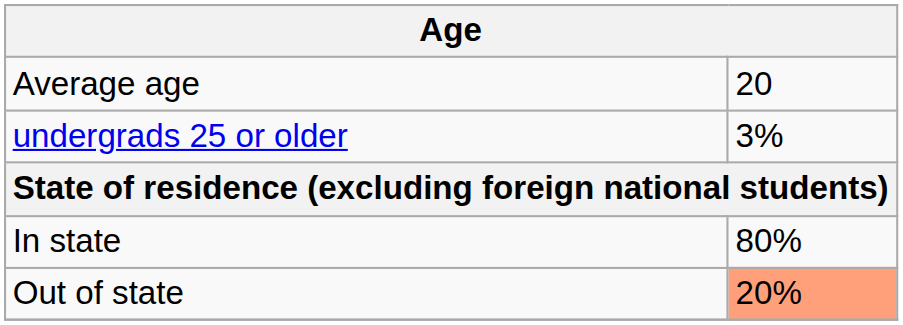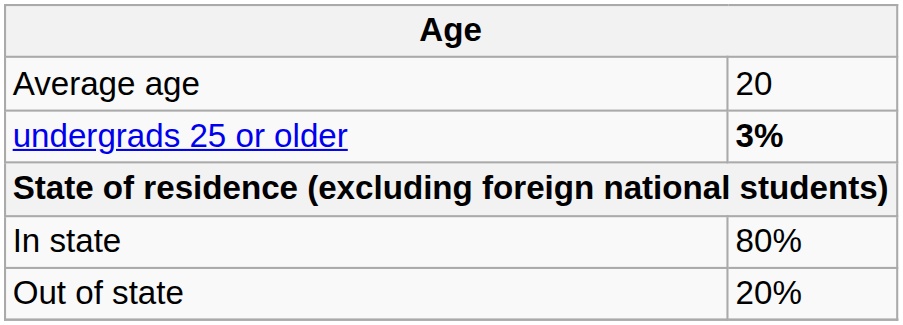(760, 135) normal -> (760, 135) bold
(769, 293) lightsalmon background -> (769, 293) no background
